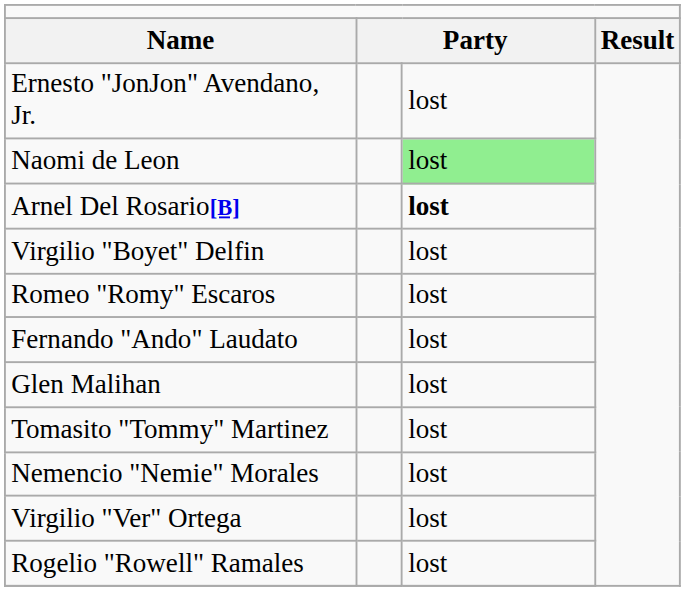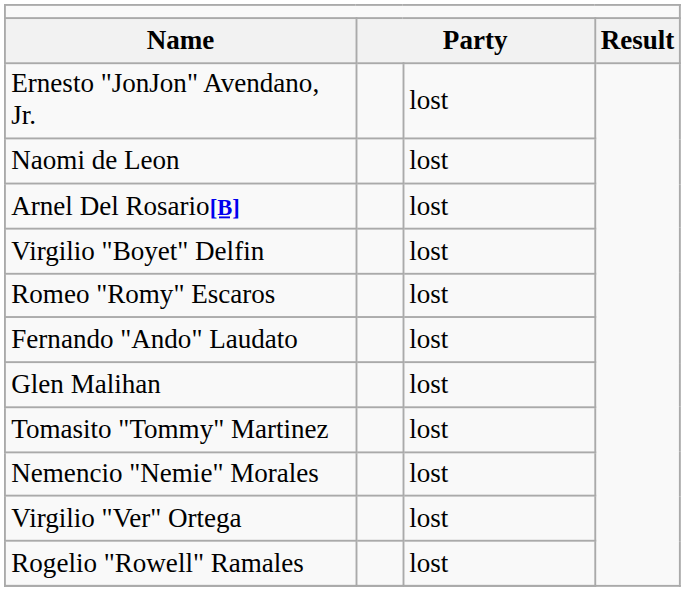(428, 161) lightgreen background -> (429, 161) no background
(428, 205) bold -> (429, 205) normal
